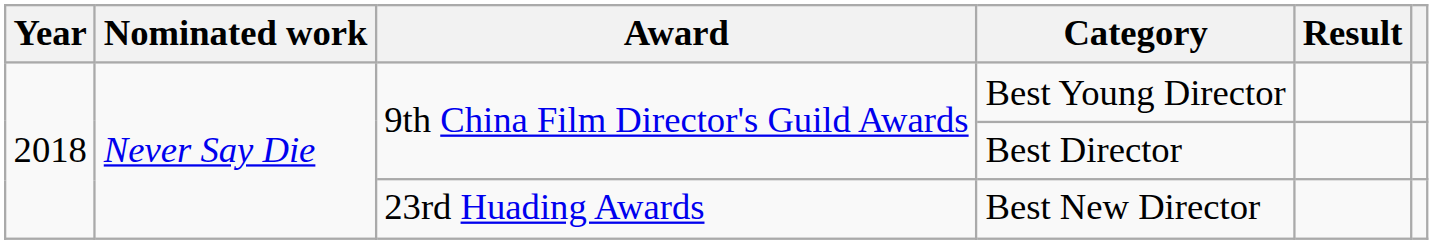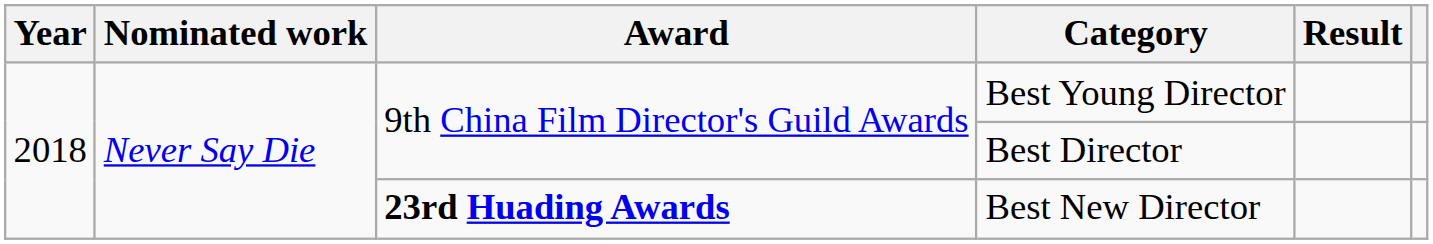(544, 207) normal -> (557, 207) bold
